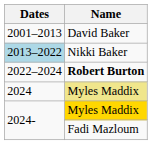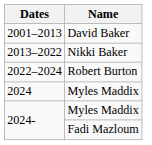(35, 52) lightblue background -> (35, 52) no background
(106, 71) bold -> (102, 71) normal
(103, 91) khaki background -> (103, 91) no background
(103, 110) gold background -> (103, 110) no background
